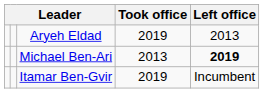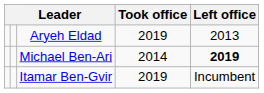(153, 56) 2013 -> (153, 56) 2014
